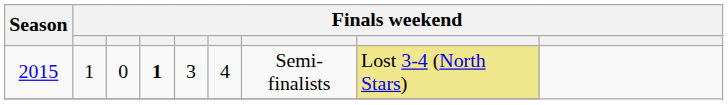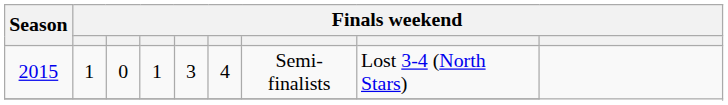(157, 72) bold -> (157, 72) normal
(423, 72) khaki background -> (423, 72) no background
